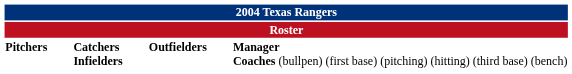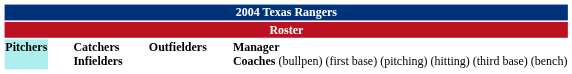(26, 47) no background -> (26, 47) paleturquoise background
